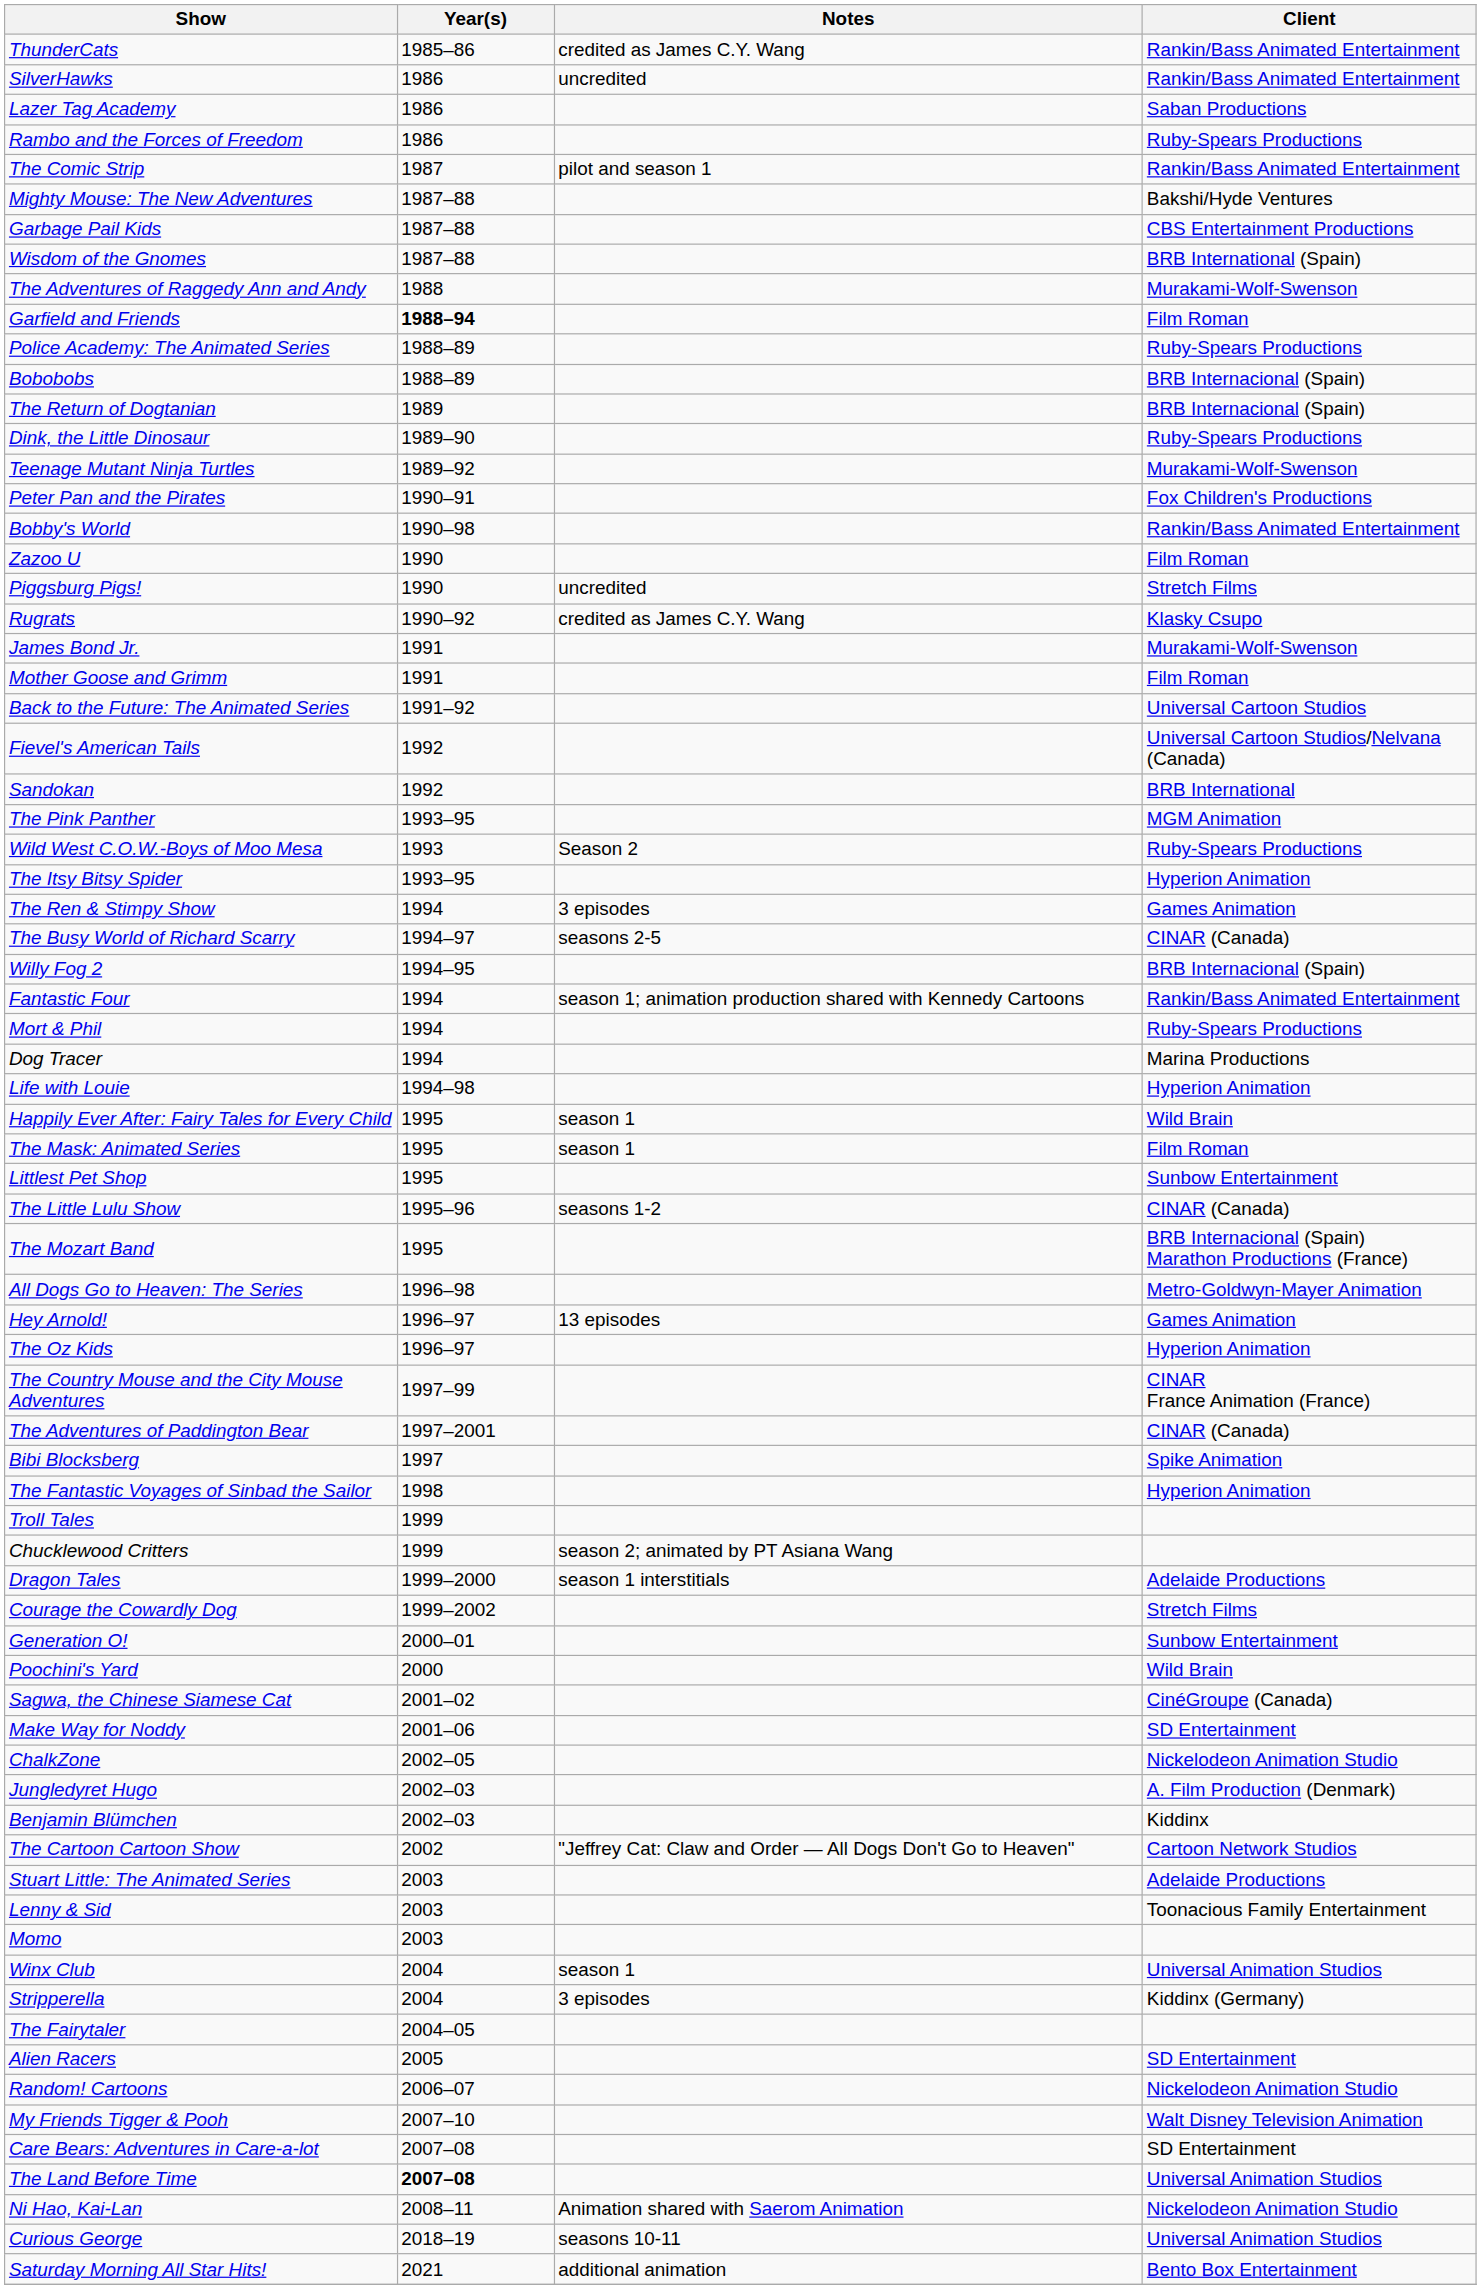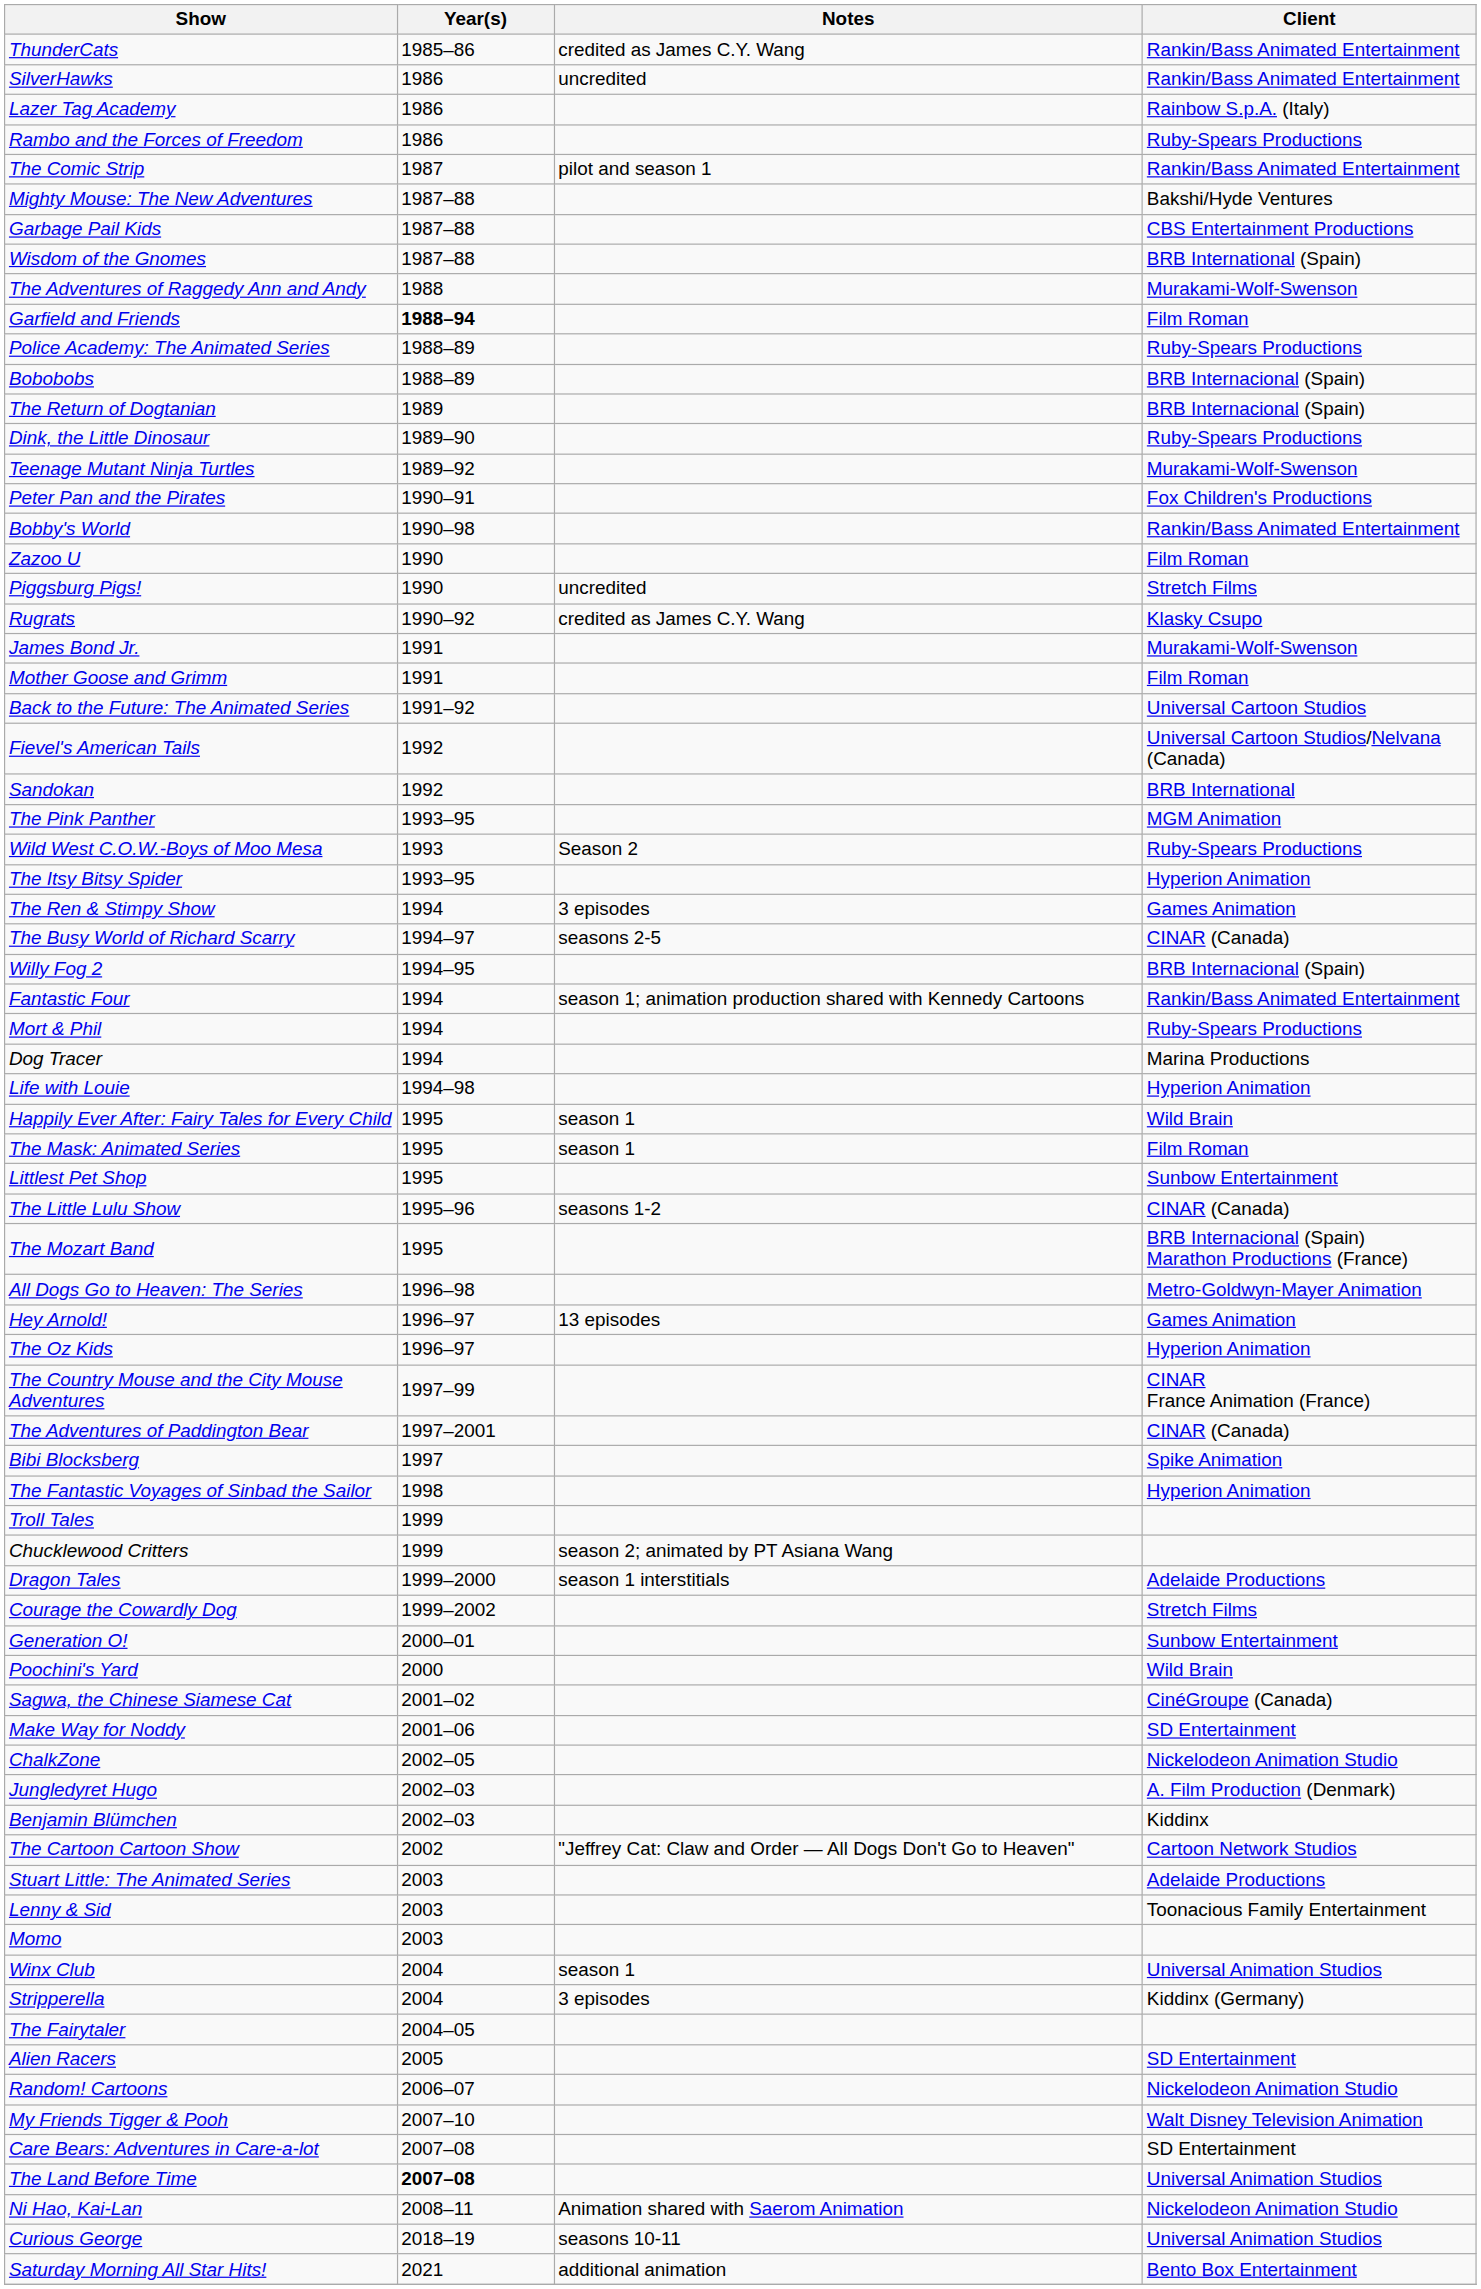(1227, 109) Saban Productions -> (1238, 109) Rainbow S.p.A. (Italy)
